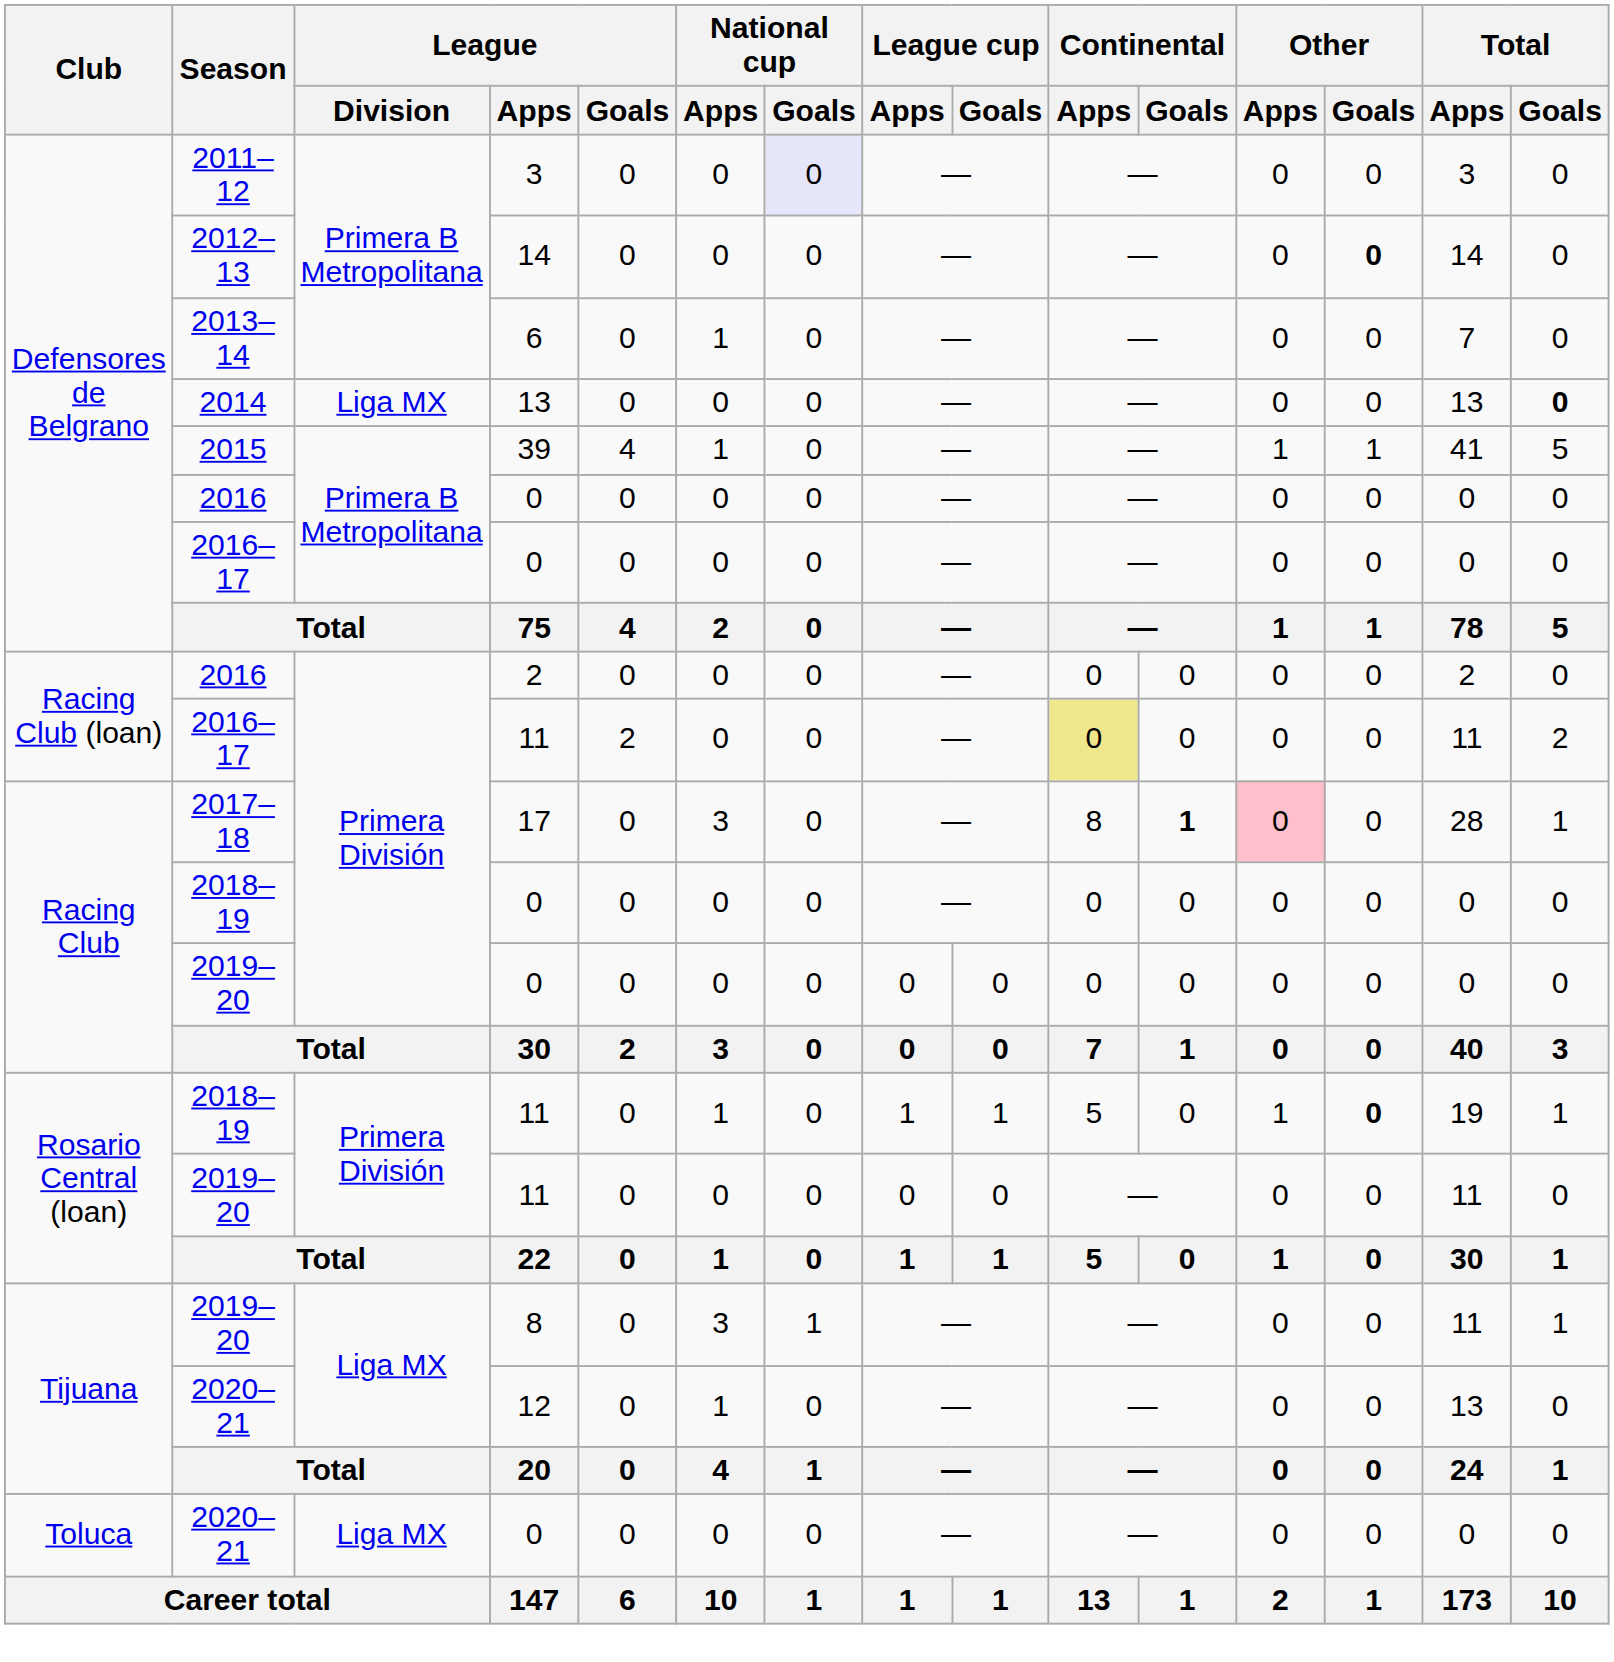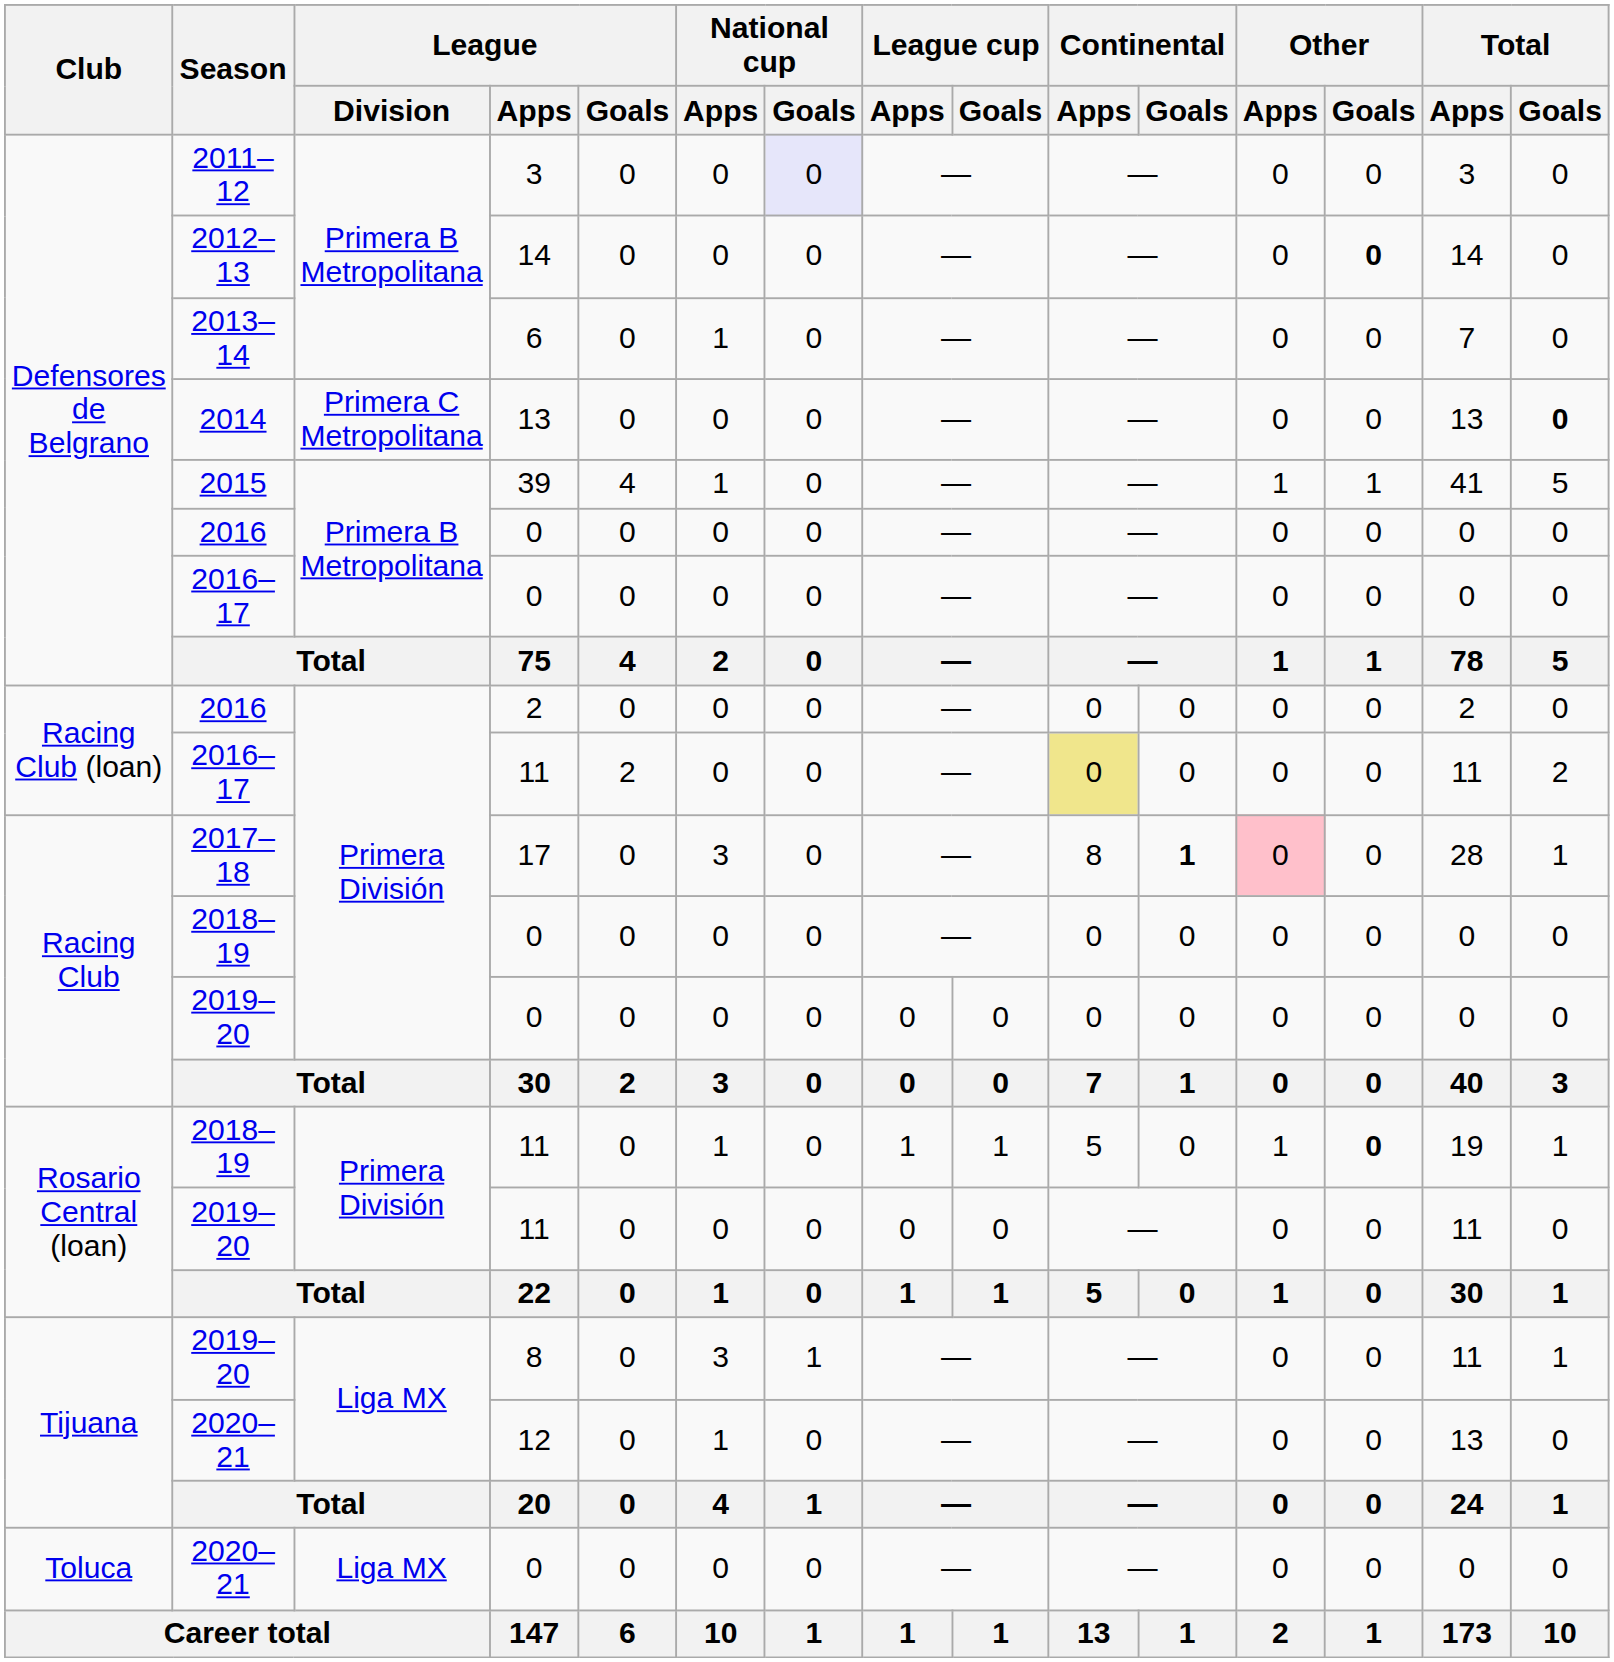(392, 402) Liga MX -> (392, 419) Primera C Metropolitana
